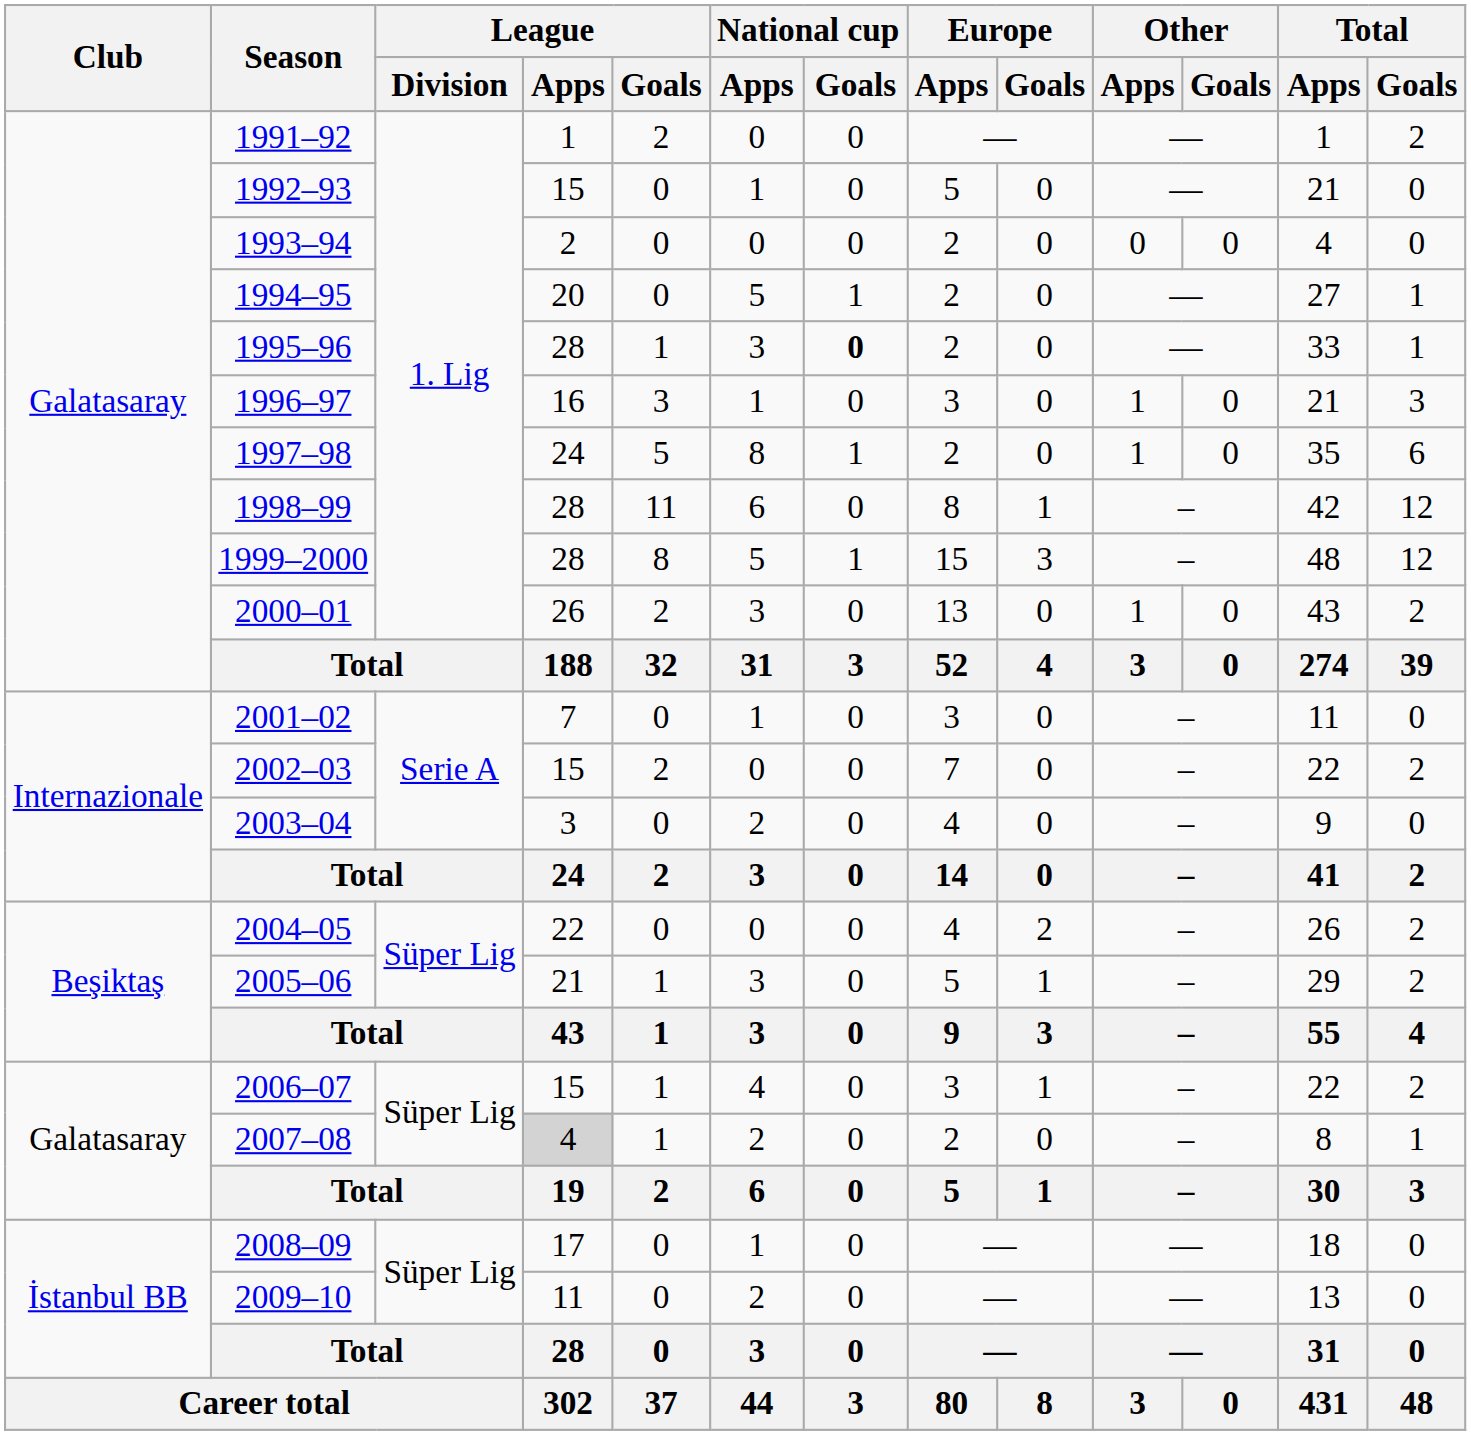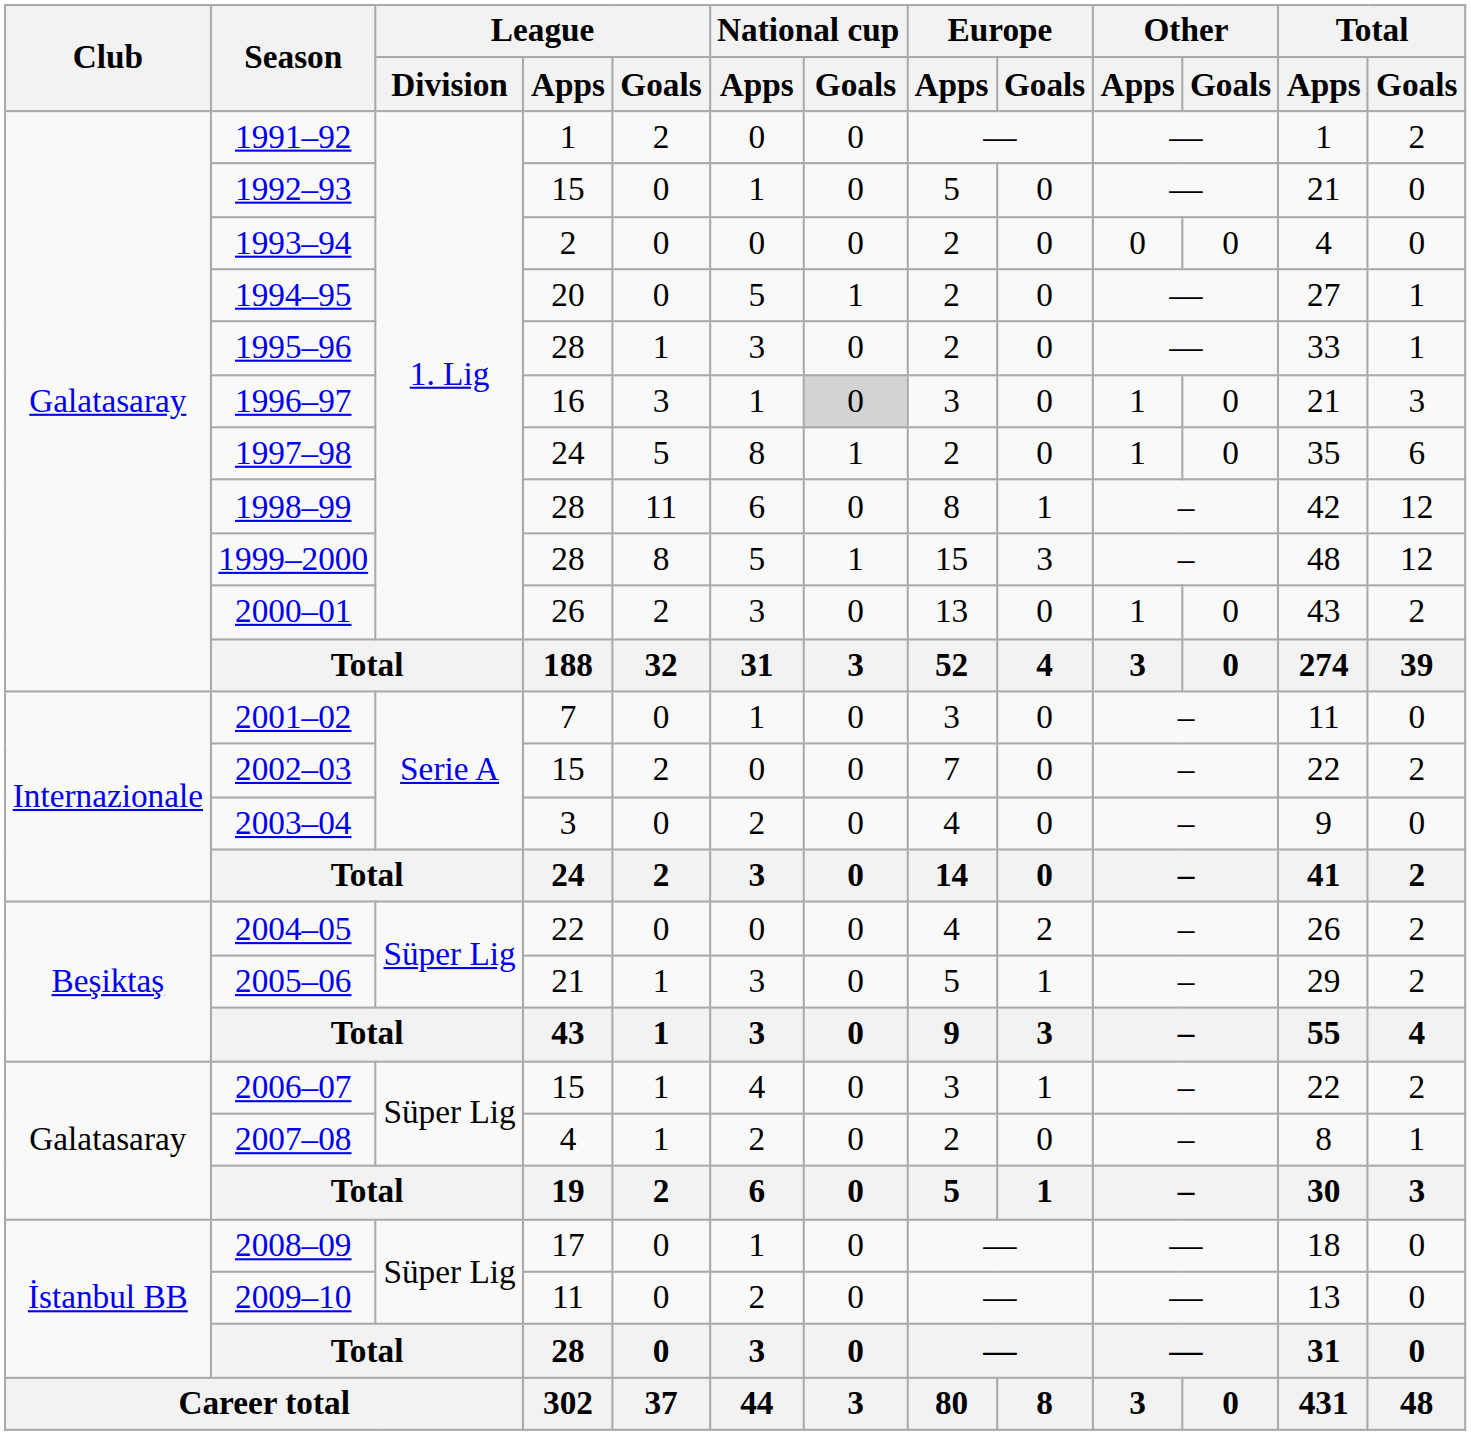(856, 347) bold -> (856, 347) normal
(856, 400) no background -> (856, 400) lightgrey background
(568, 1139) lightgrey background -> (568, 1139) no background
